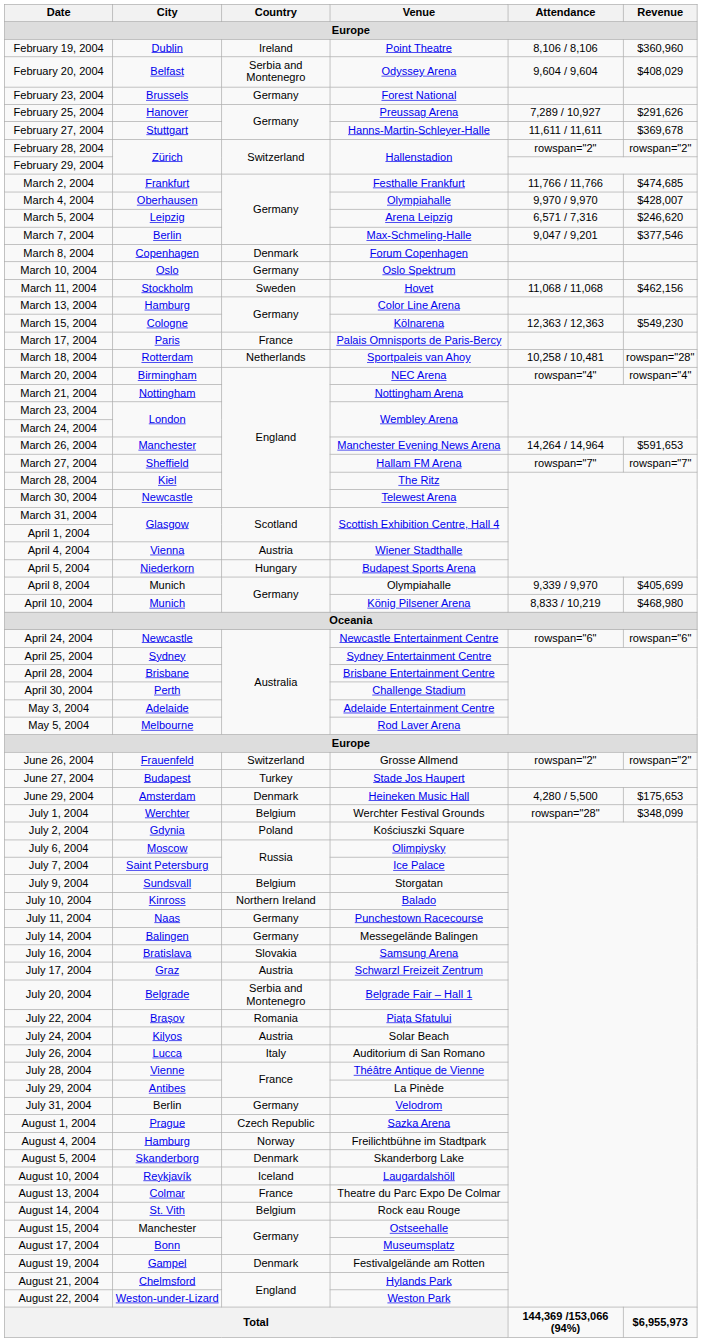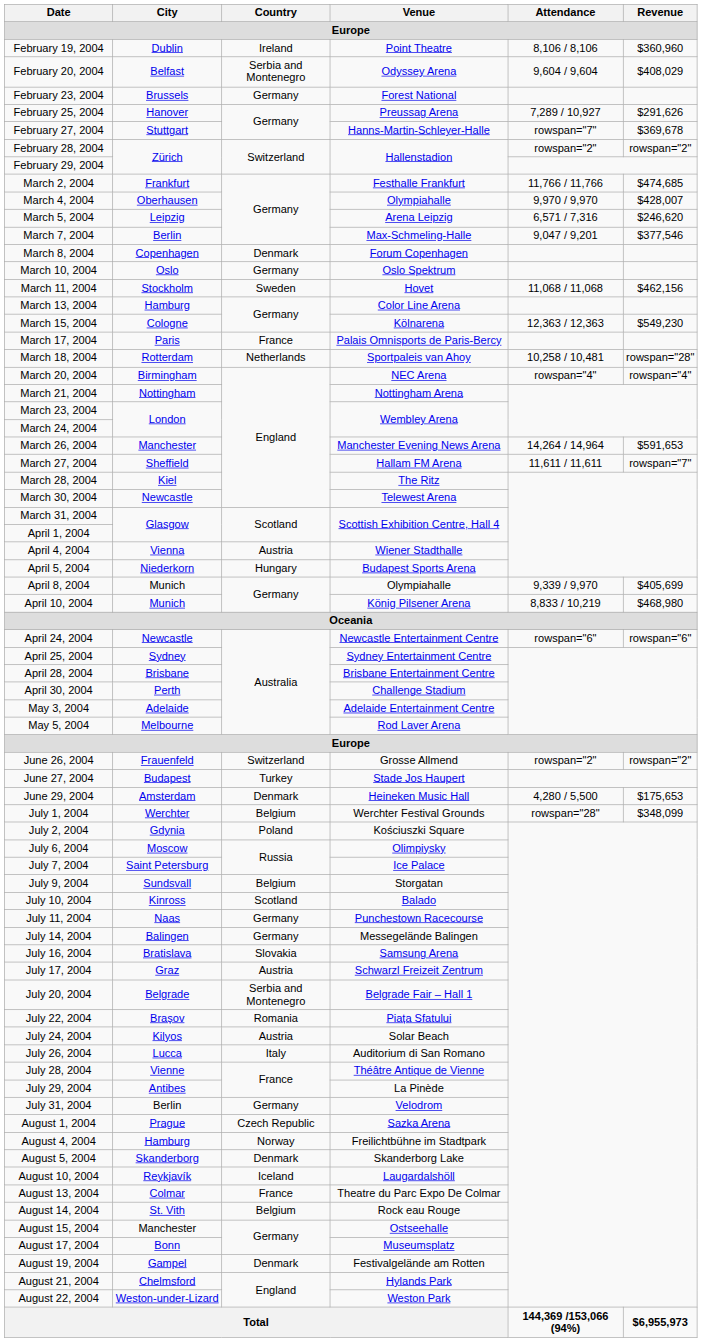(565, 130) 11,611 / 11,611 -> (565, 130) rowspan="7"
(565, 463) rowspan="7" -> (565, 463) 11,611 / 11,611
(276, 901) Northern Ireland -> (276, 901) Scotland
